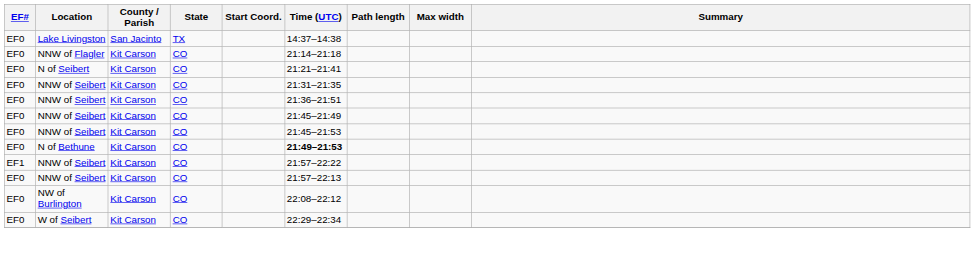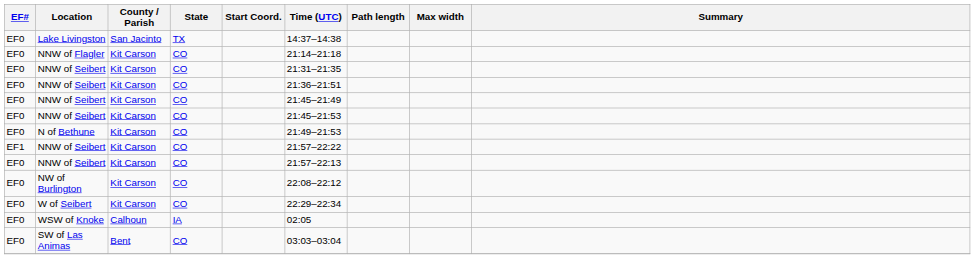- row: (16, 69)
(315, 147) bold -> (314, 131) normal
+ row: (16, 219)
+ row: (16, 240)
